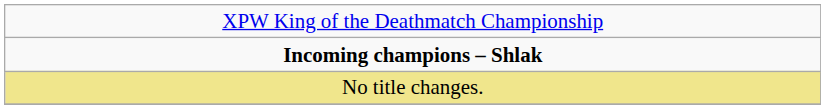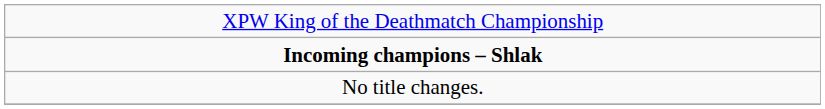(413, 87) khaki background -> (413, 87) no background
